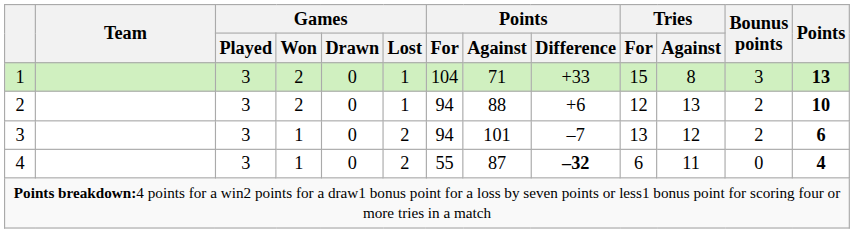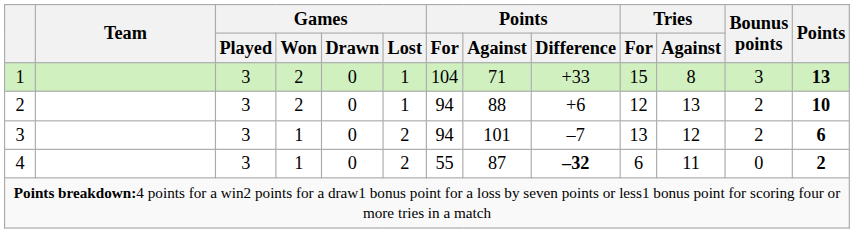(821, 163) 4 -> (821, 163) 2
